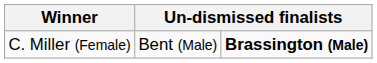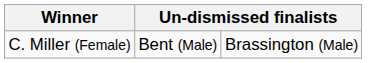(297, 44) bold -> (292, 44) normal
